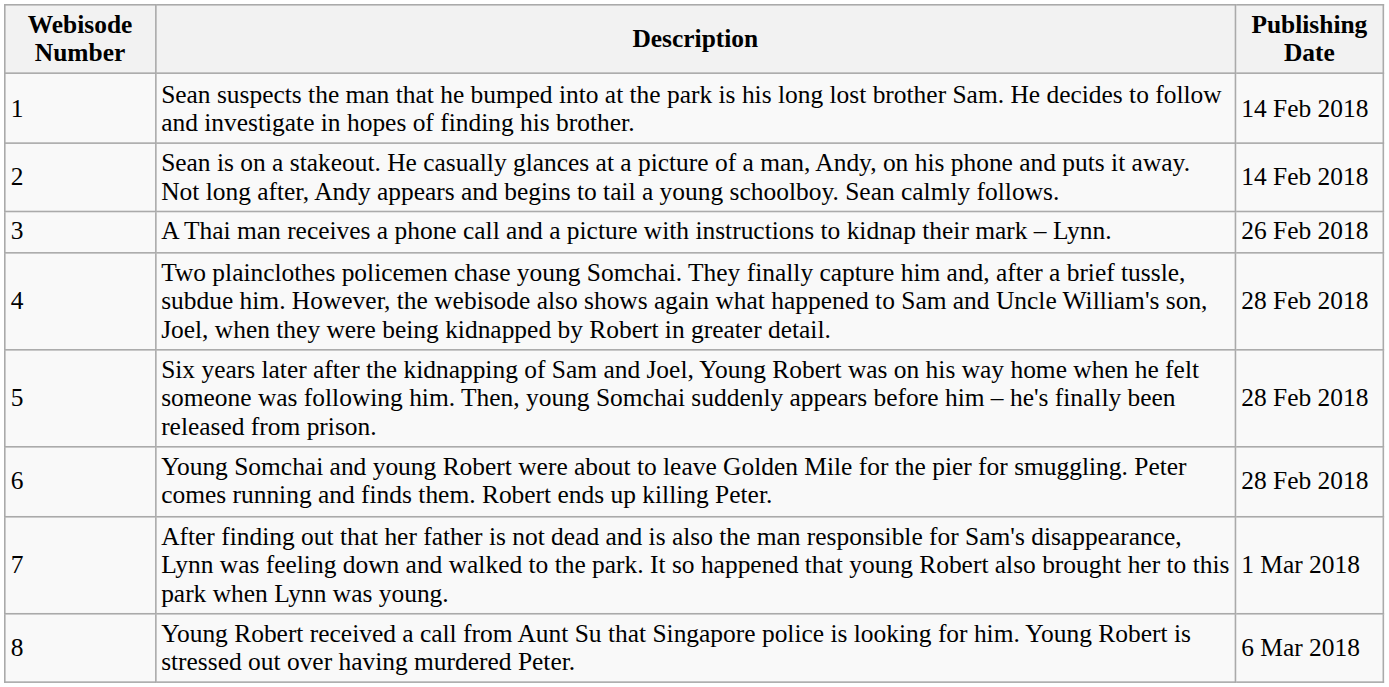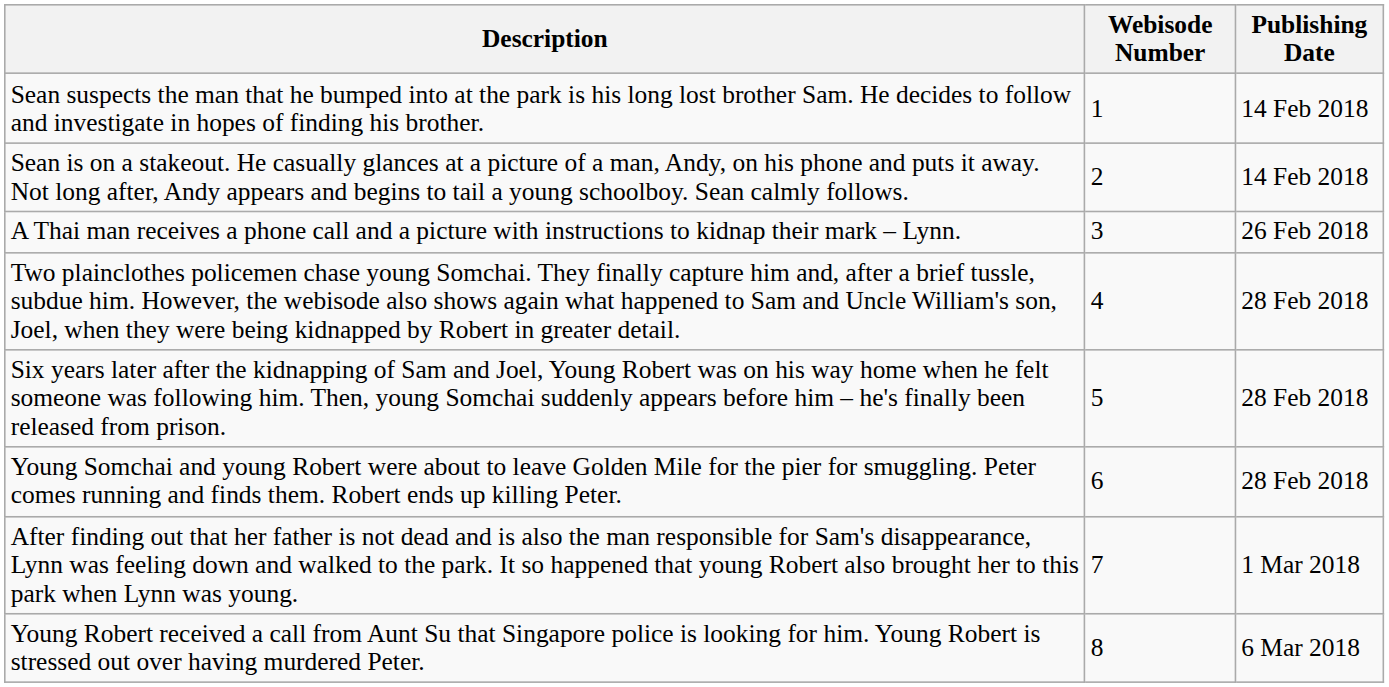columns swapped: (80, 38) <-> (695, 38)
